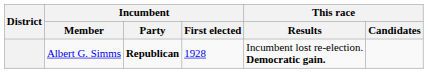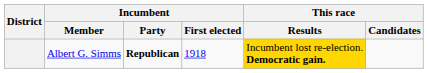(195, 53) 1928 -> (195, 53) 1918
(305, 53) no background -> (305, 53) gold background
